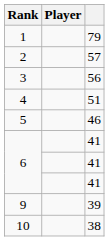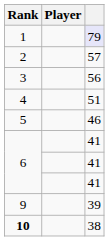(94, 36) no background -> (94, 36) lavender background
(23, 225) normal -> (23, 225) bold
